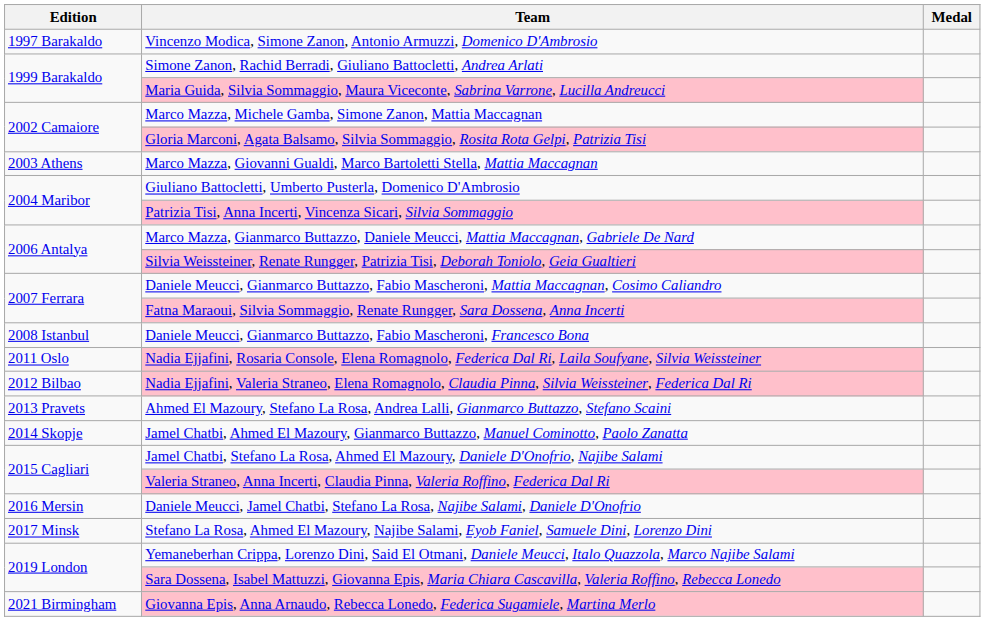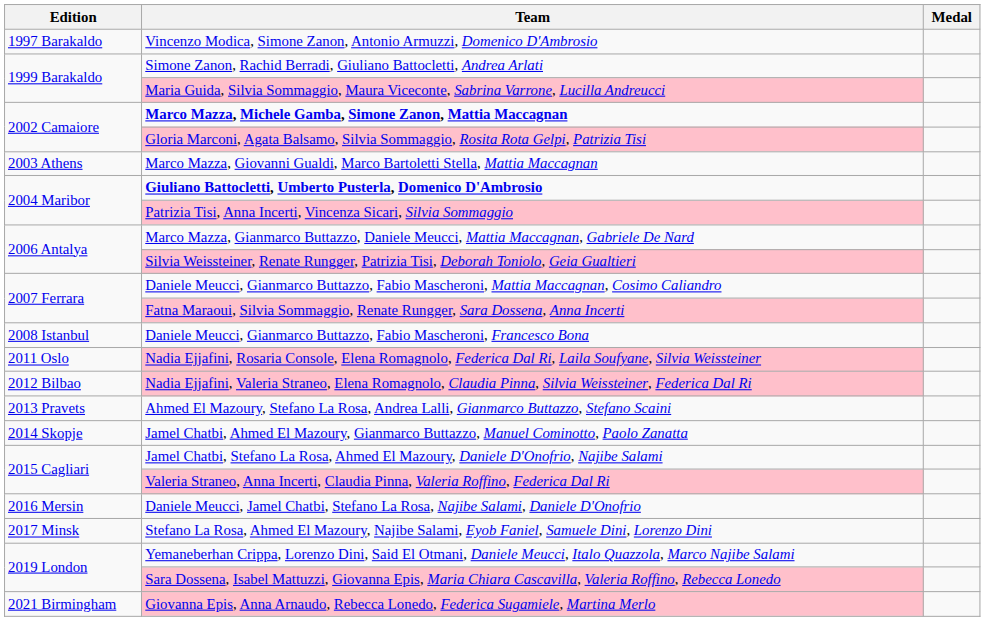(344, 114) normal -> (356, 114) bold
(333, 188) normal -> (344, 188) bold
